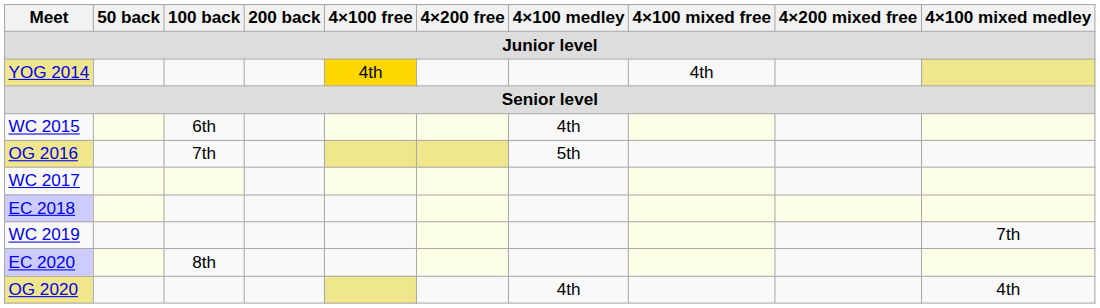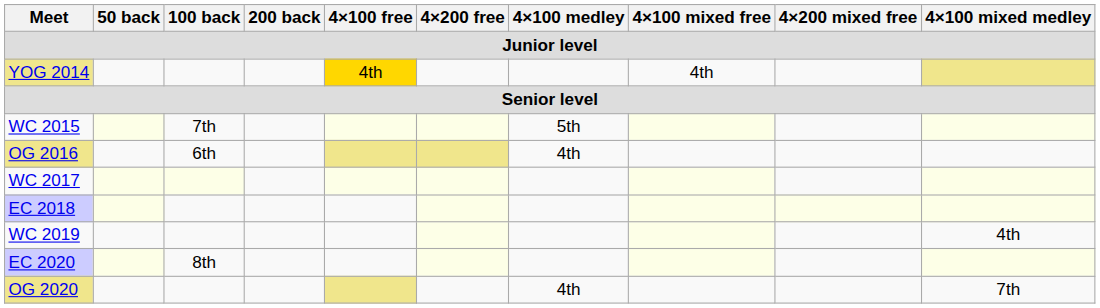(204, 126) 6th -> (204, 126) 7th
(569, 126) 4th -> (569, 126) 5th
(204, 153) 7th -> (204, 153) 6th
(569, 153) 5th -> (569, 153) 4th
(1008, 235) 7th -> (1008, 235) 4th
(1008, 289) 4th -> (1008, 289) 7th
